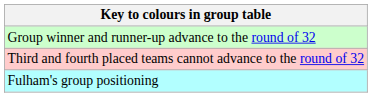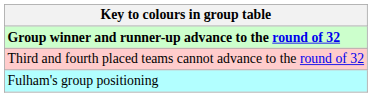(162, 37) normal -> (174, 37) bold
